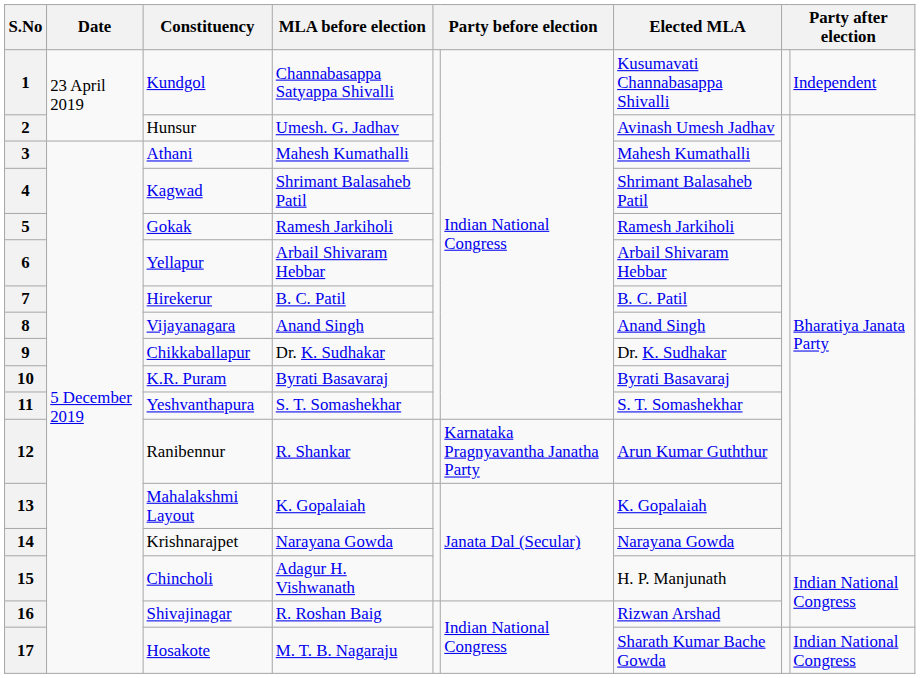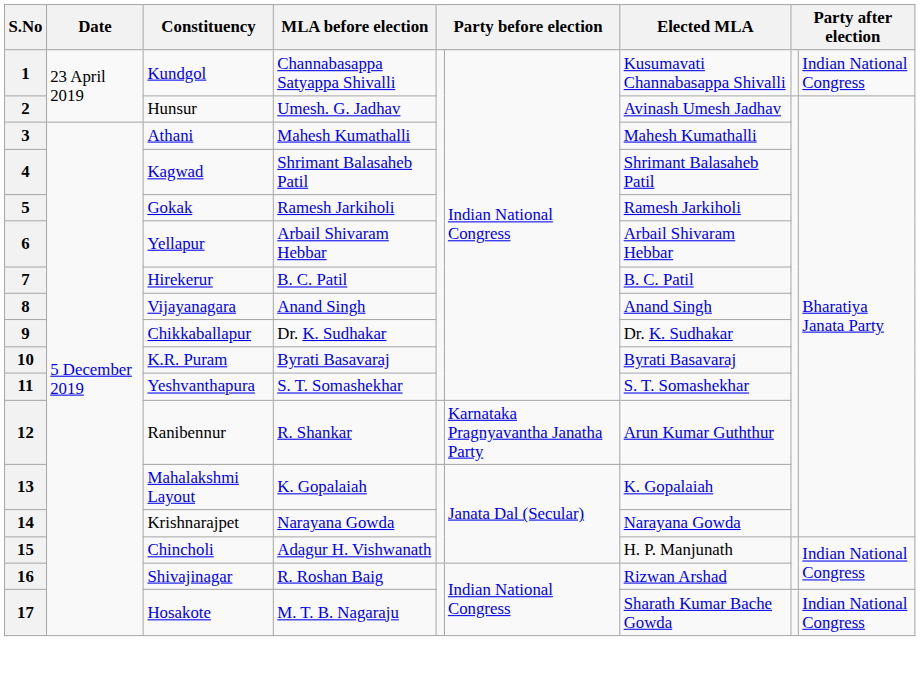(835, 82) Independent -> (855, 72) Indian National Congress
